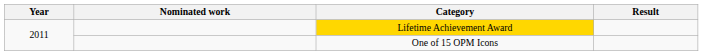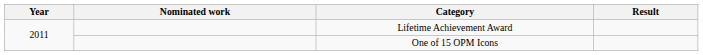(455, 27) gold background -> (455, 27) no background
